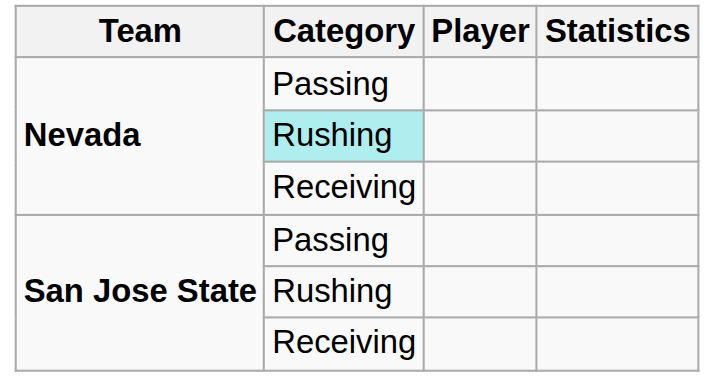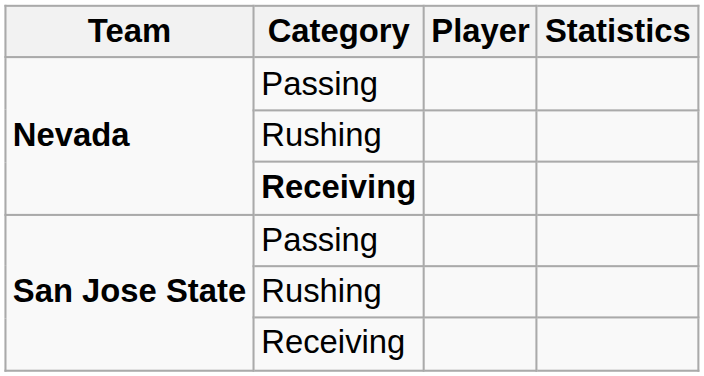(332, 135) paleturquoise background -> (321, 135) no background
(344, 187) normal -> (339, 187) bold
